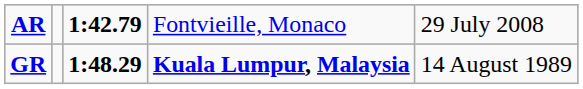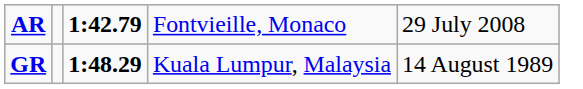(281, 63) bold -> (272, 63) normal
